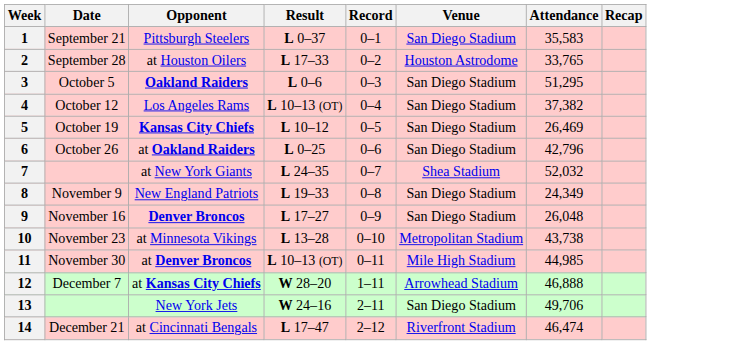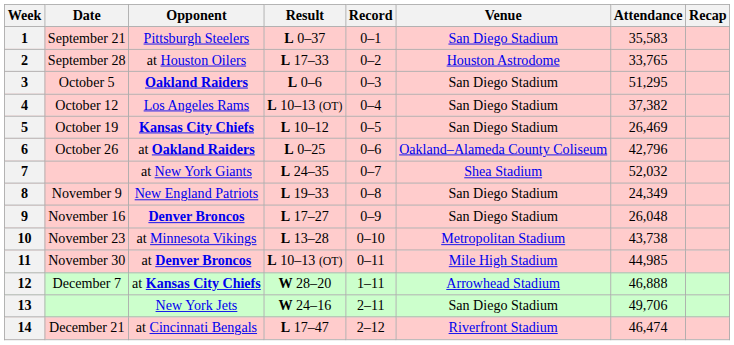(461, 149) San Diego Stadium -> (503, 149) Oakland–Alameda County Coliseum
